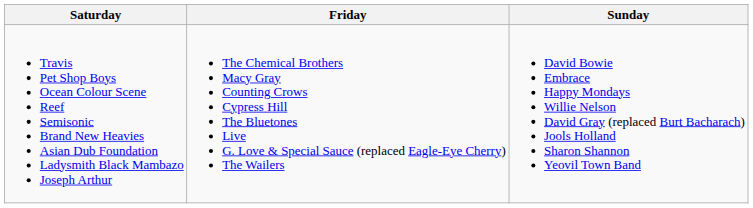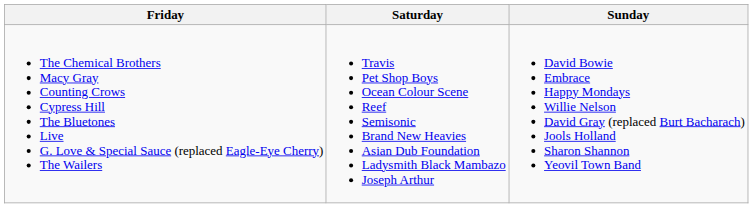columns swapped: (348, 14) <-> (96, 14)
